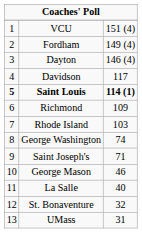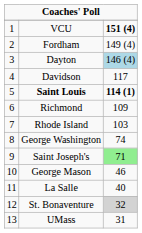(120, 28) normal -> (120, 28) bold
(120, 60) no background -> (120, 60) lightblue background
(12, 92) bold -> (12, 92) normal
(120, 156) no background -> (120, 156) lightgreen background
(120, 204) no background -> (120, 204) lightgrey background
